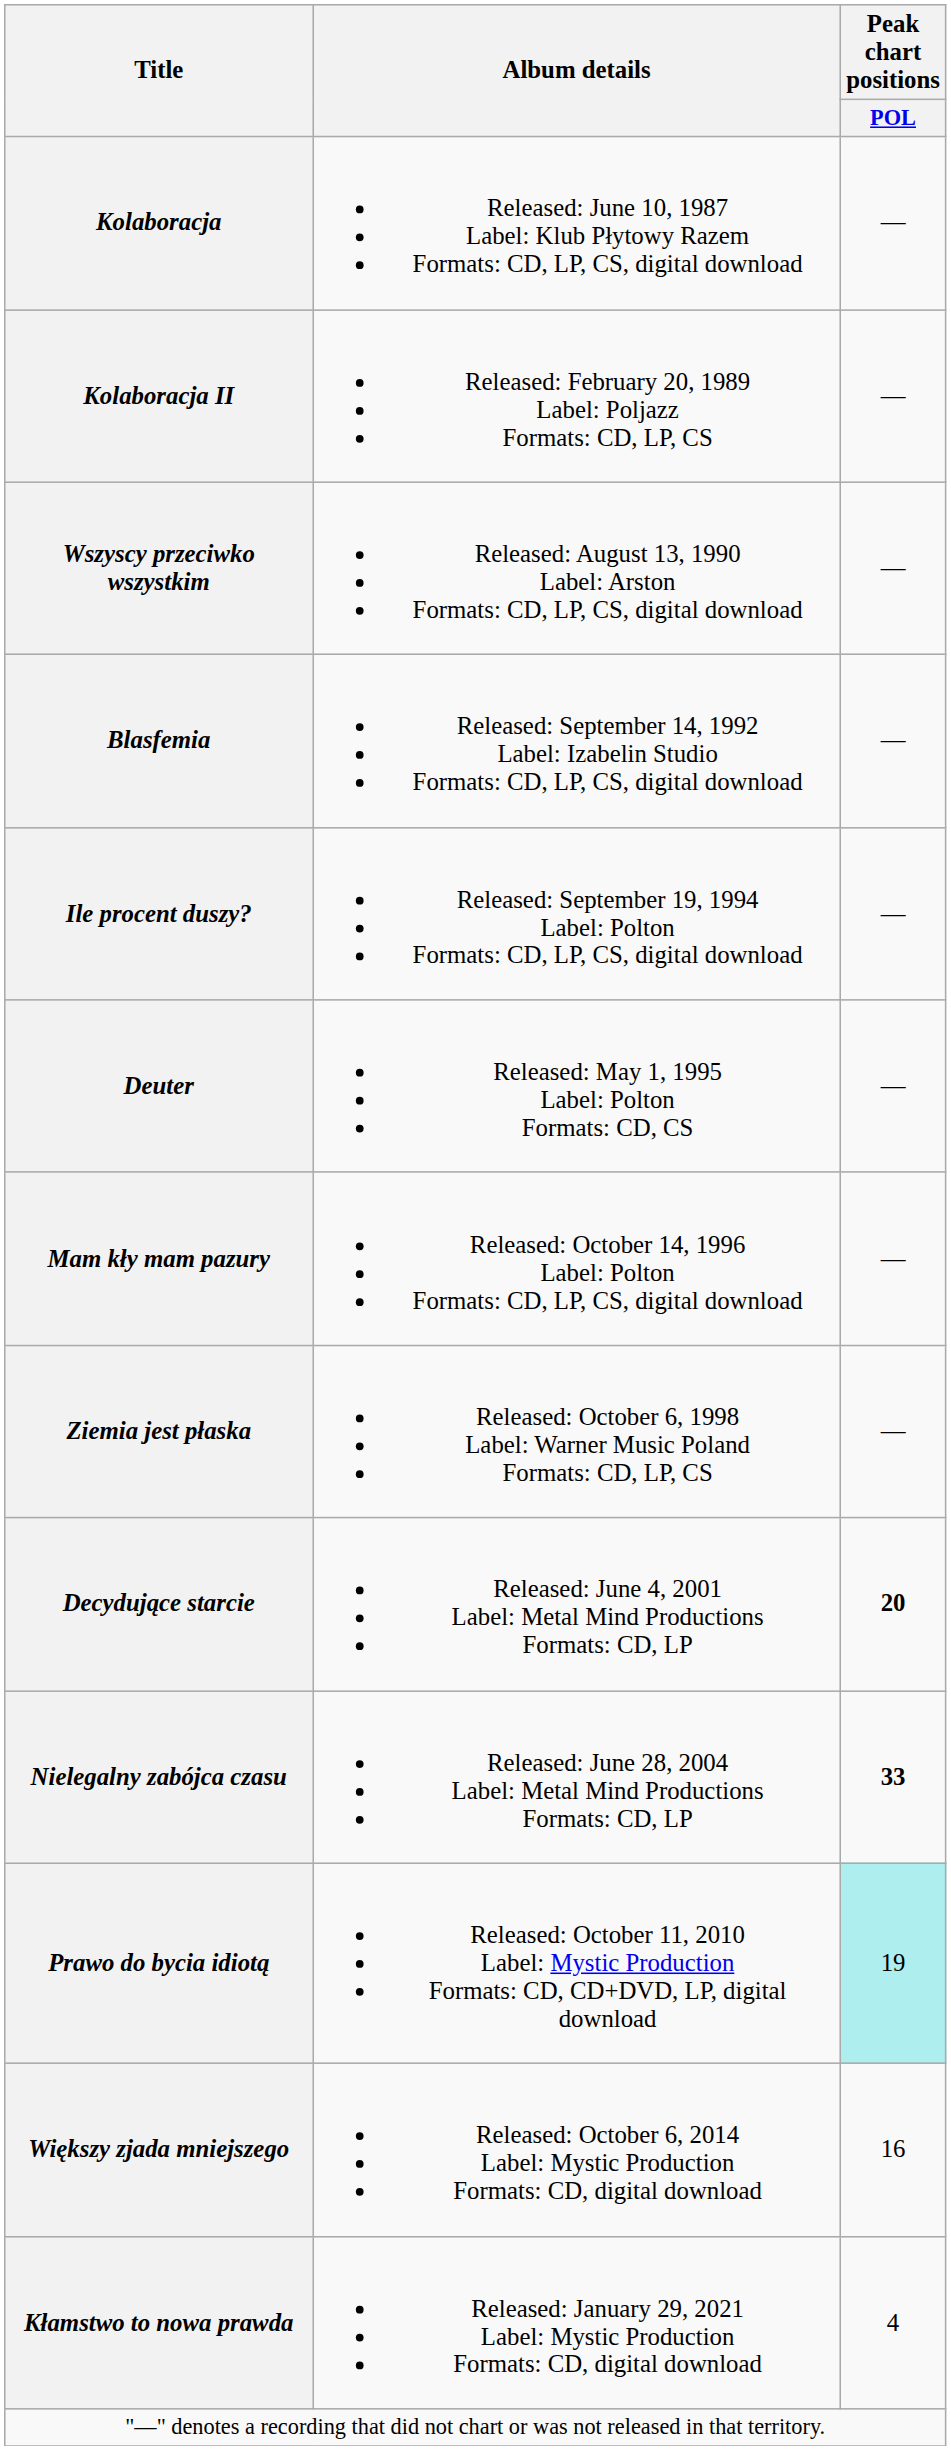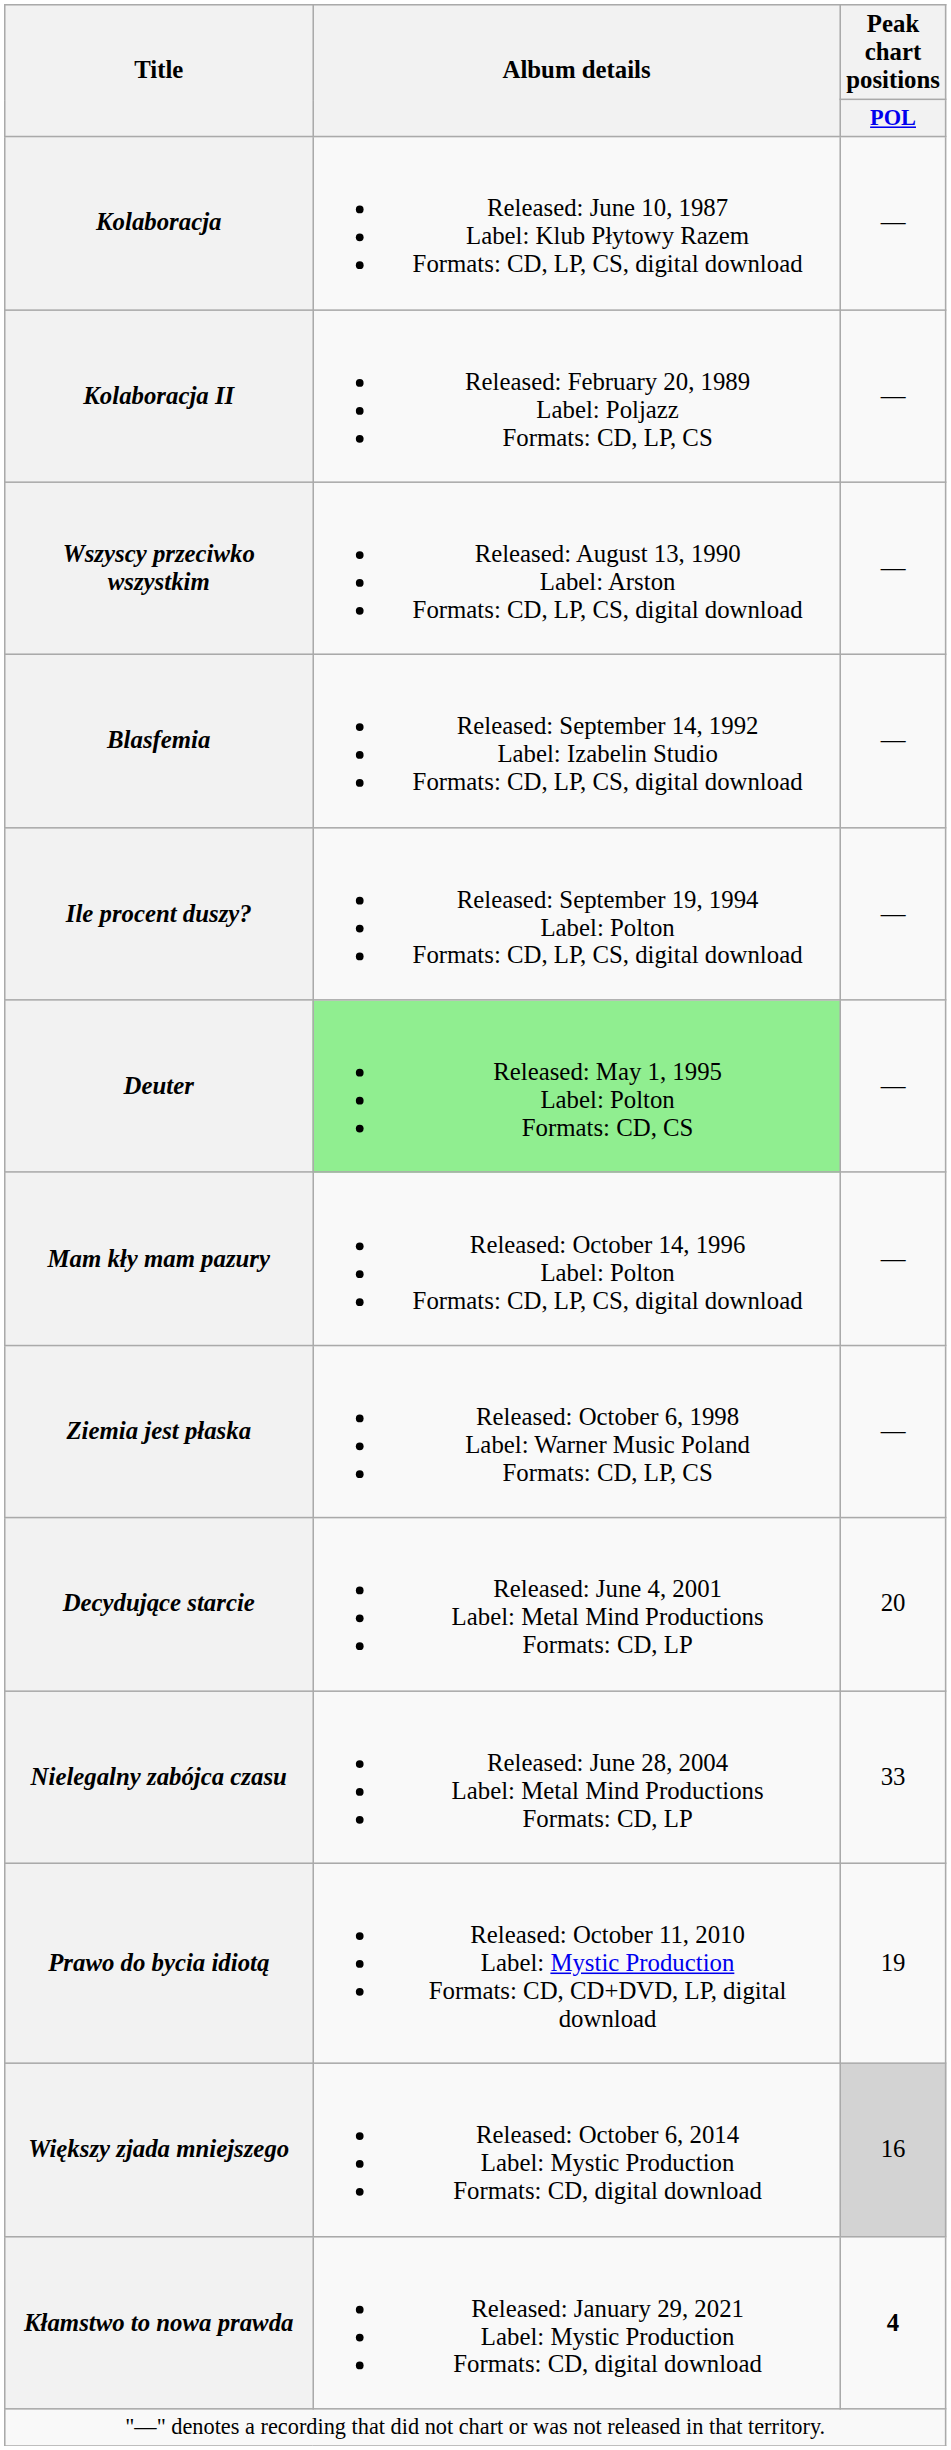(577, 1100) no background -> (577, 1100) lightgreen background
(893, 1603) bold -> (893, 1603) normal
(893, 1776) bold -> (893, 1776) normal
(893, 1963) paleturquoise background -> (893, 1963) no background
(893, 2149) no background -> (893, 2149) lightgrey background
(893, 2322) normal -> (893, 2322) bold
